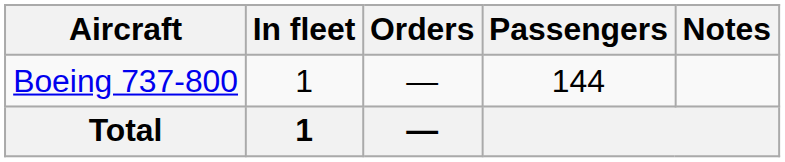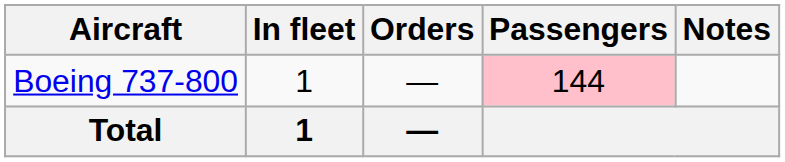(578, 80) no background -> (578, 80) pink background
